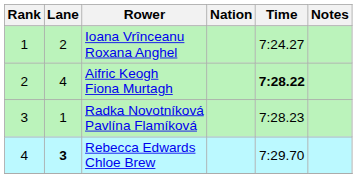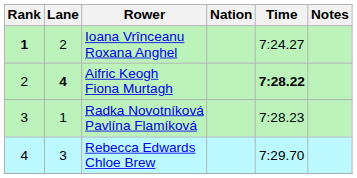(24, 44) normal -> (24, 44) bold
(63, 81) normal -> (63, 81) bold
(63, 155) bold -> (63, 155) normal
